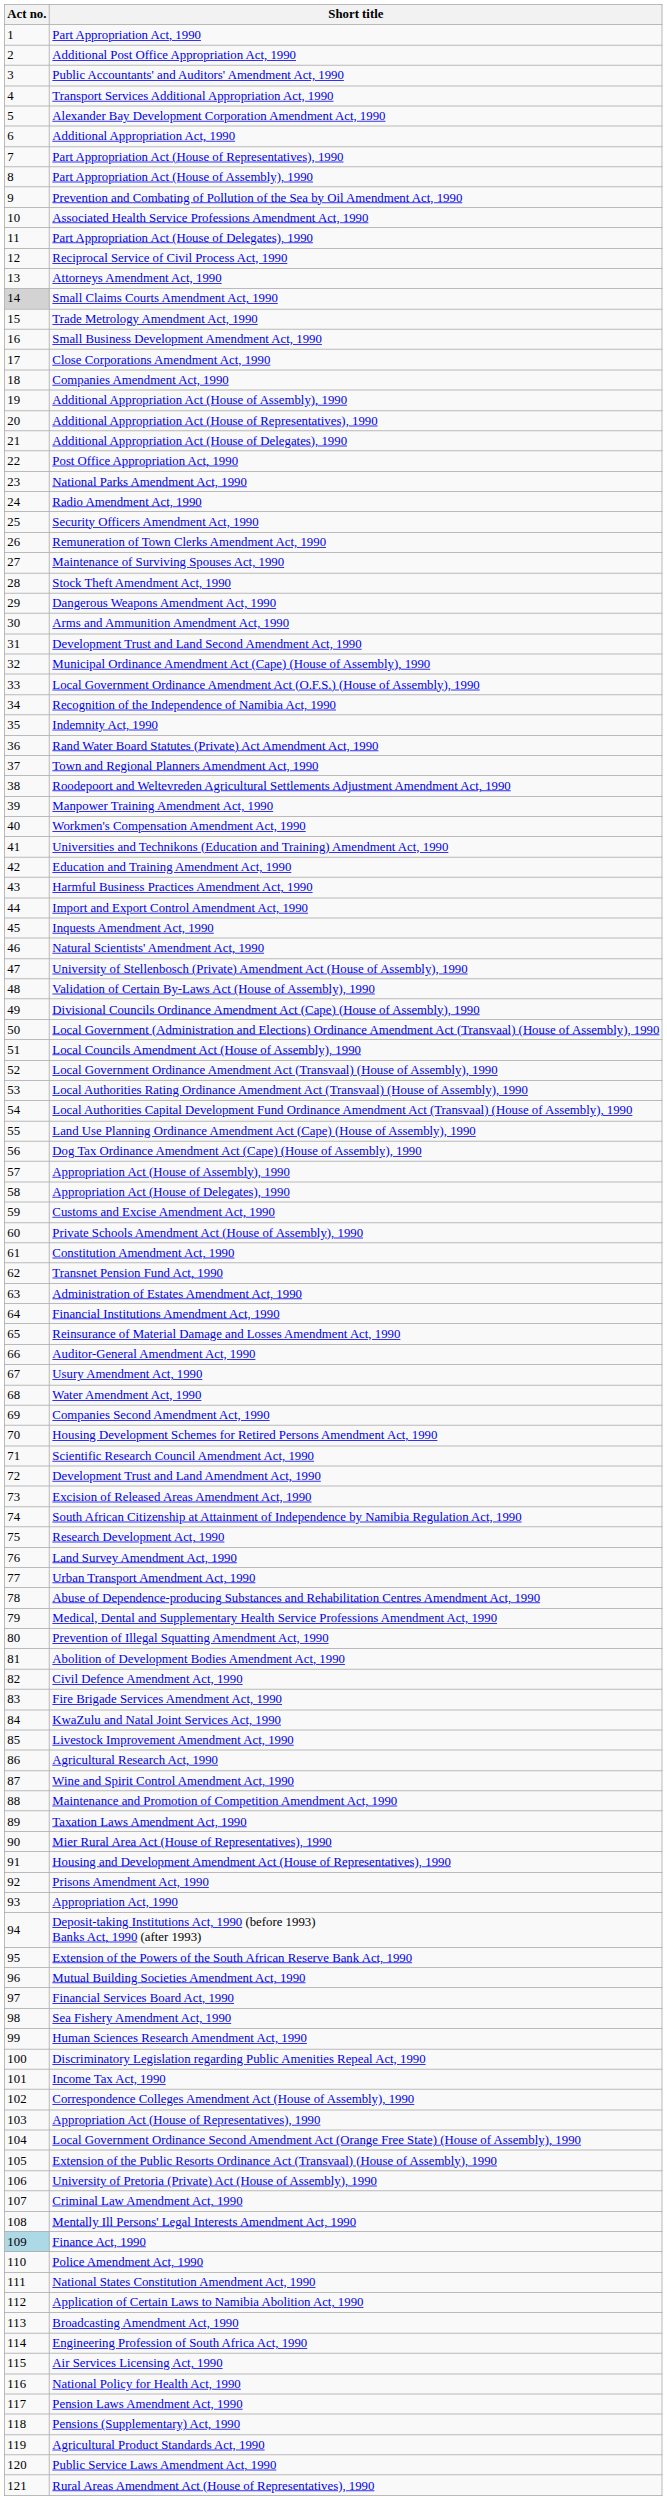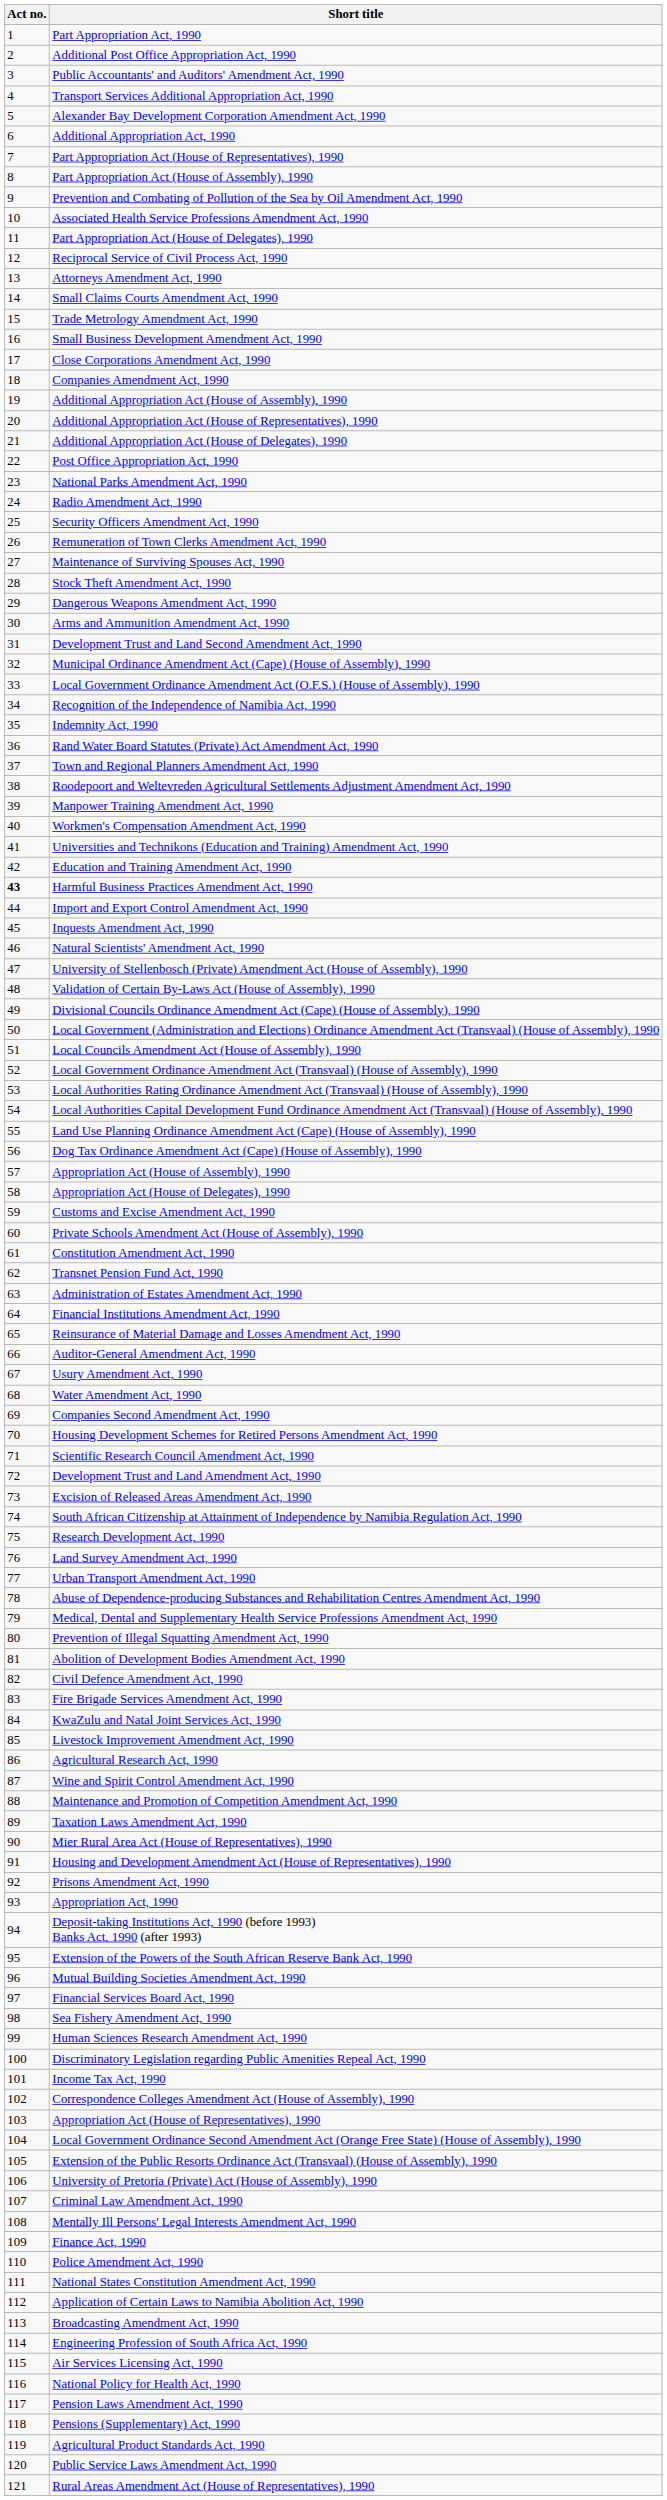(14, 298) lightgrey background -> (14, 298) no background
(14, 887) normal -> (14, 887) bold
(17, 2241) lightblue background -> (17, 2241) no background
